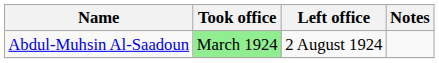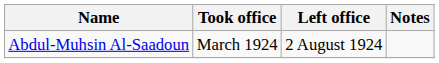(237, 44) lightgreen background -> (237, 44) no background
